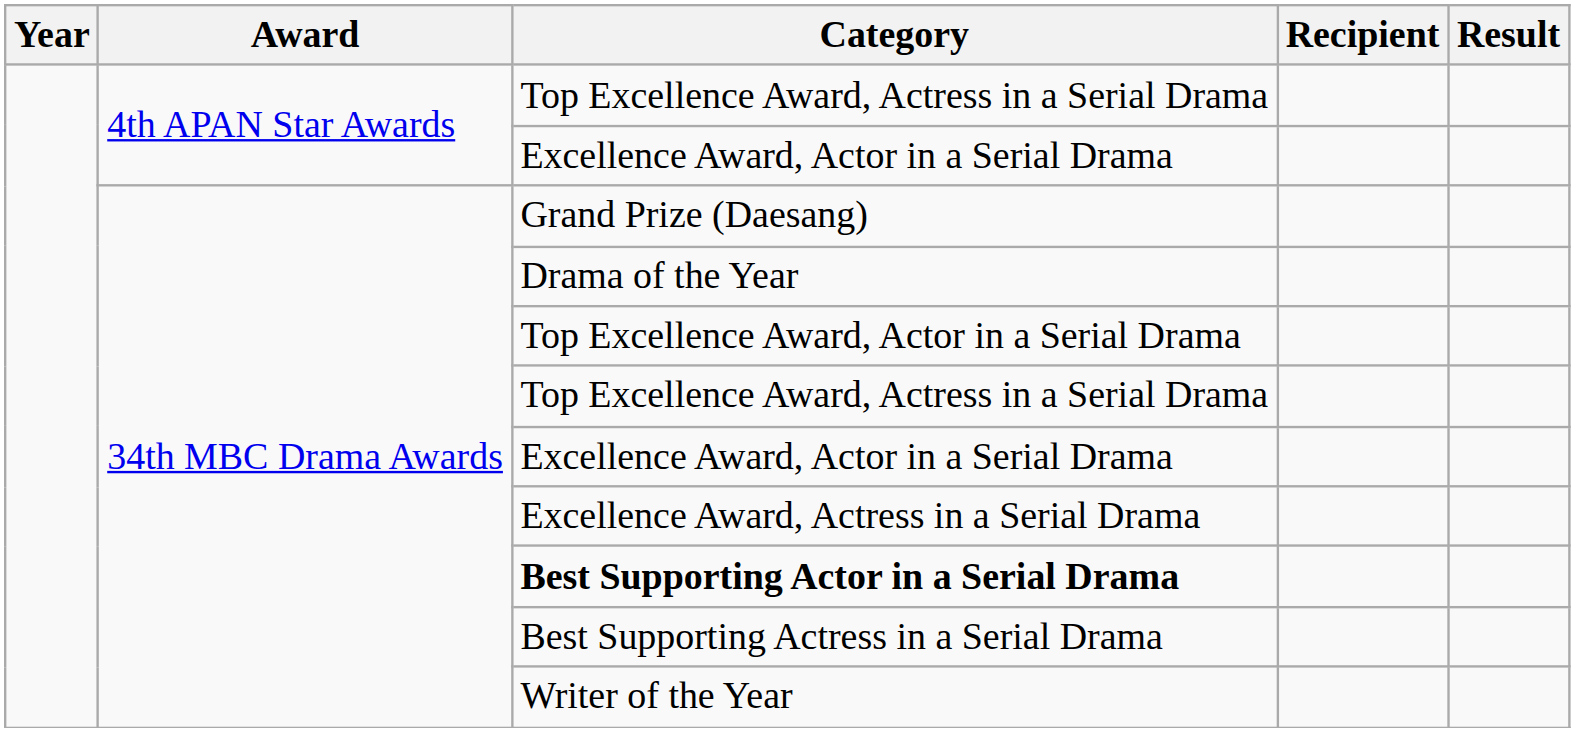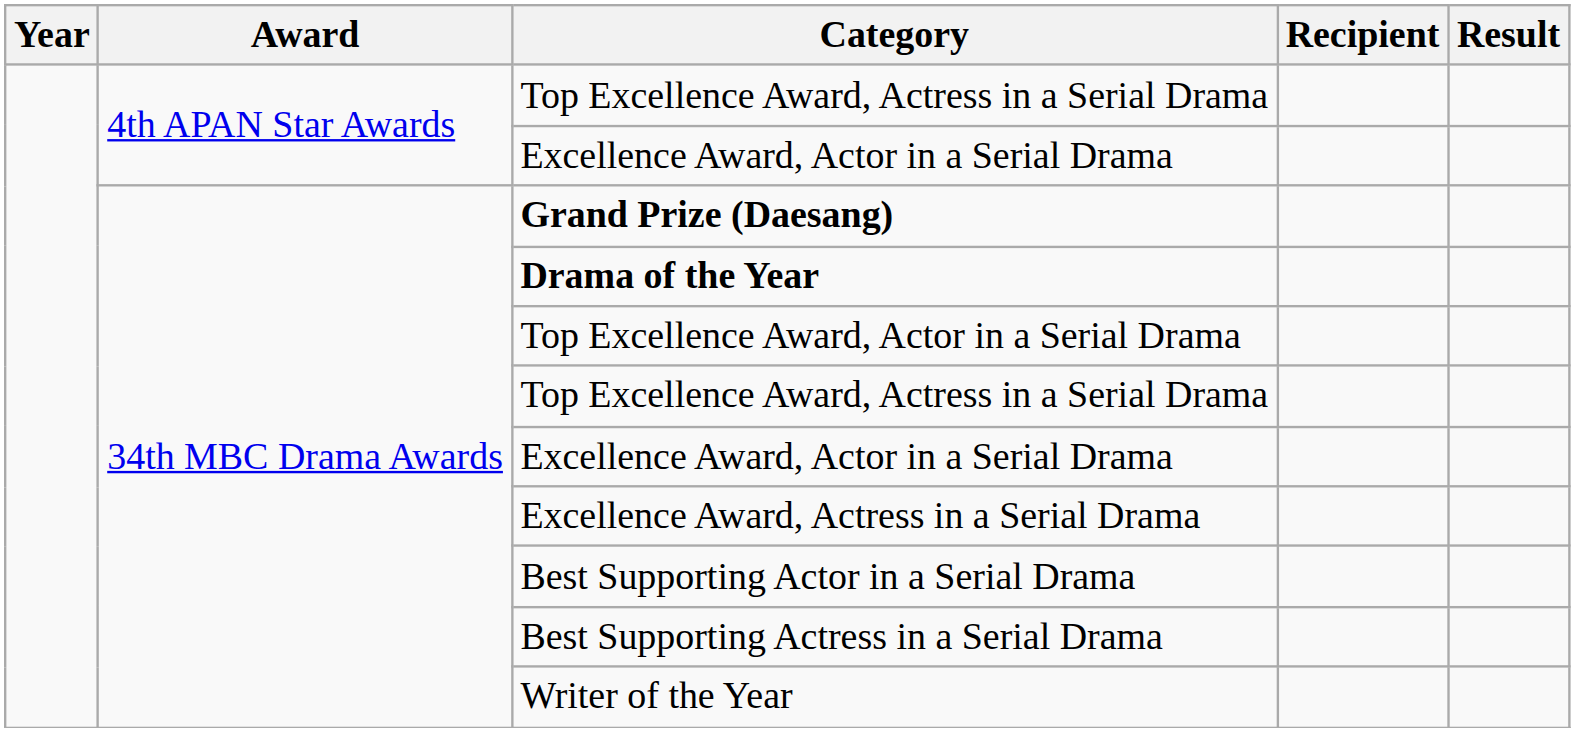(694, 214) normal -> (707, 214) bold
(659, 275) normal -> (670, 275) bold
(850, 575) bold -> (828, 575) normal
